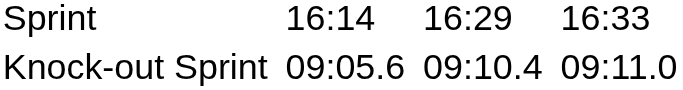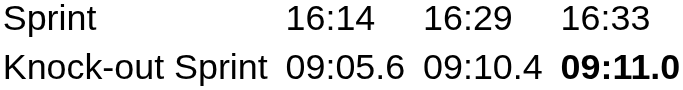(619, 67) normal -> (620, 67) bold
